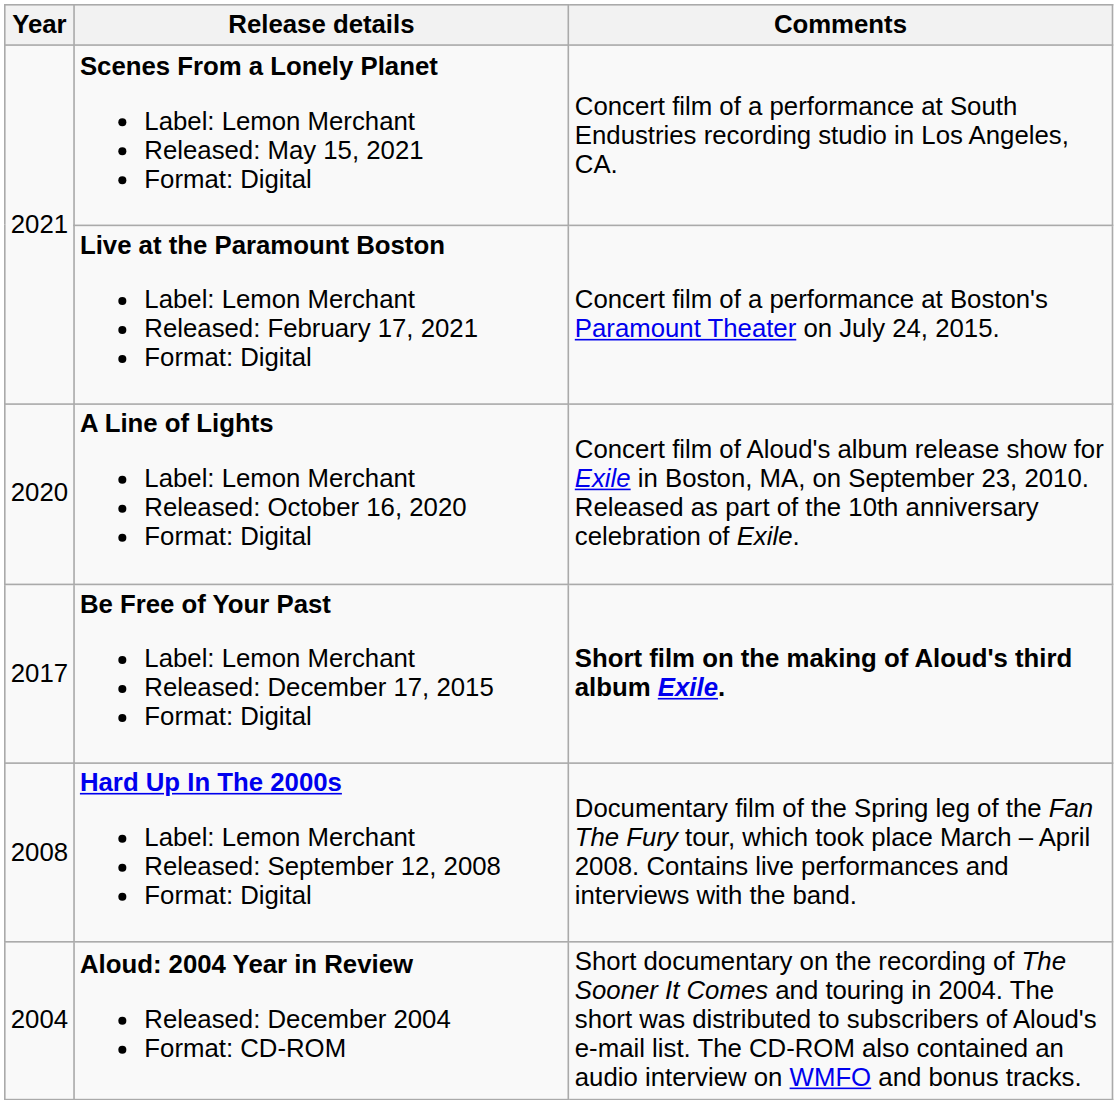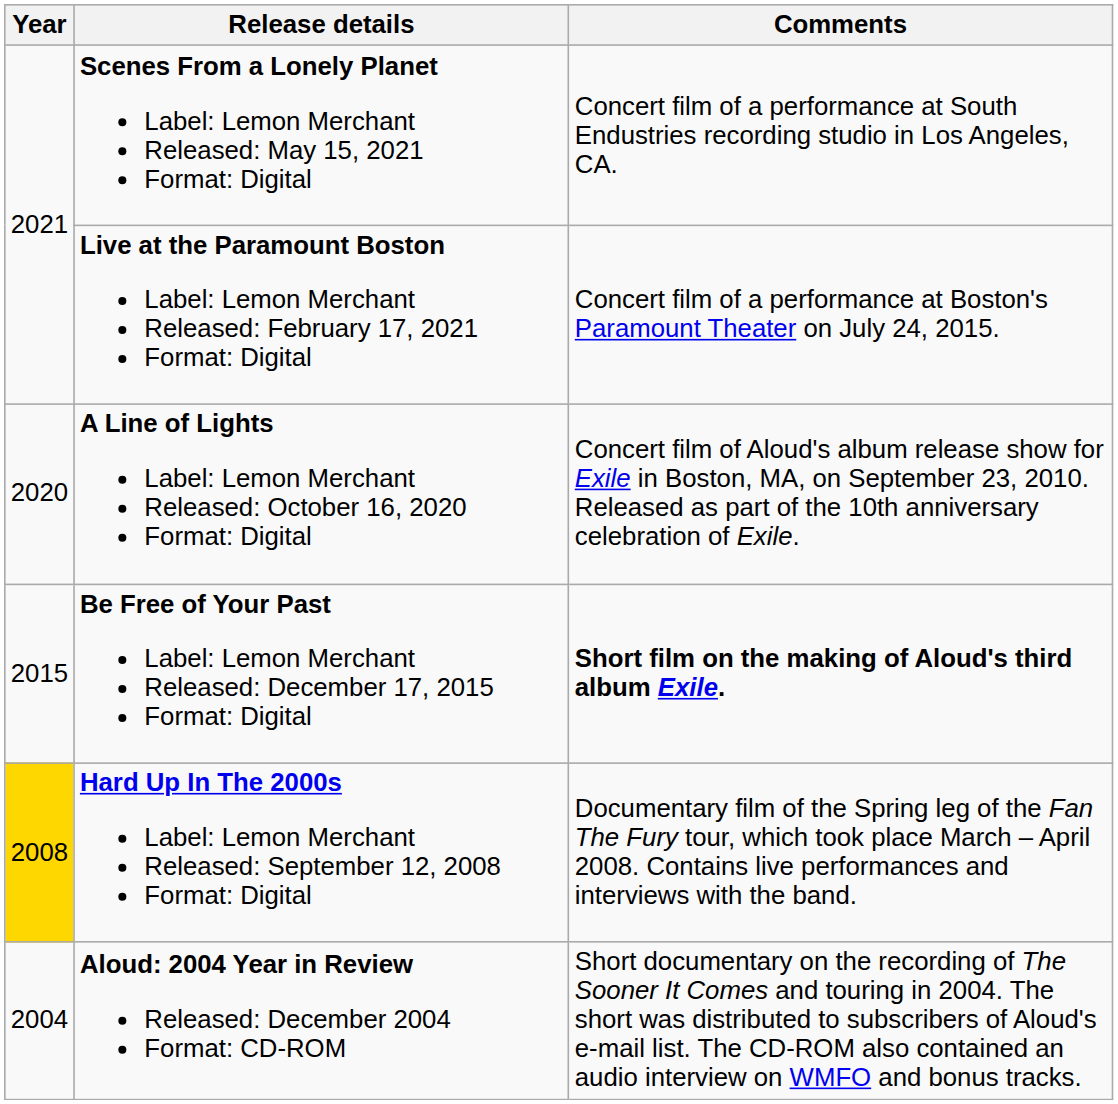(39, 672) 2017 -> (39, 672) 2015
(39, 852) no background -> (39, 852) gold background
